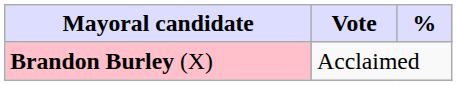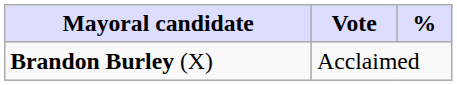(112, 60) pink background -> (112, 60) no background
